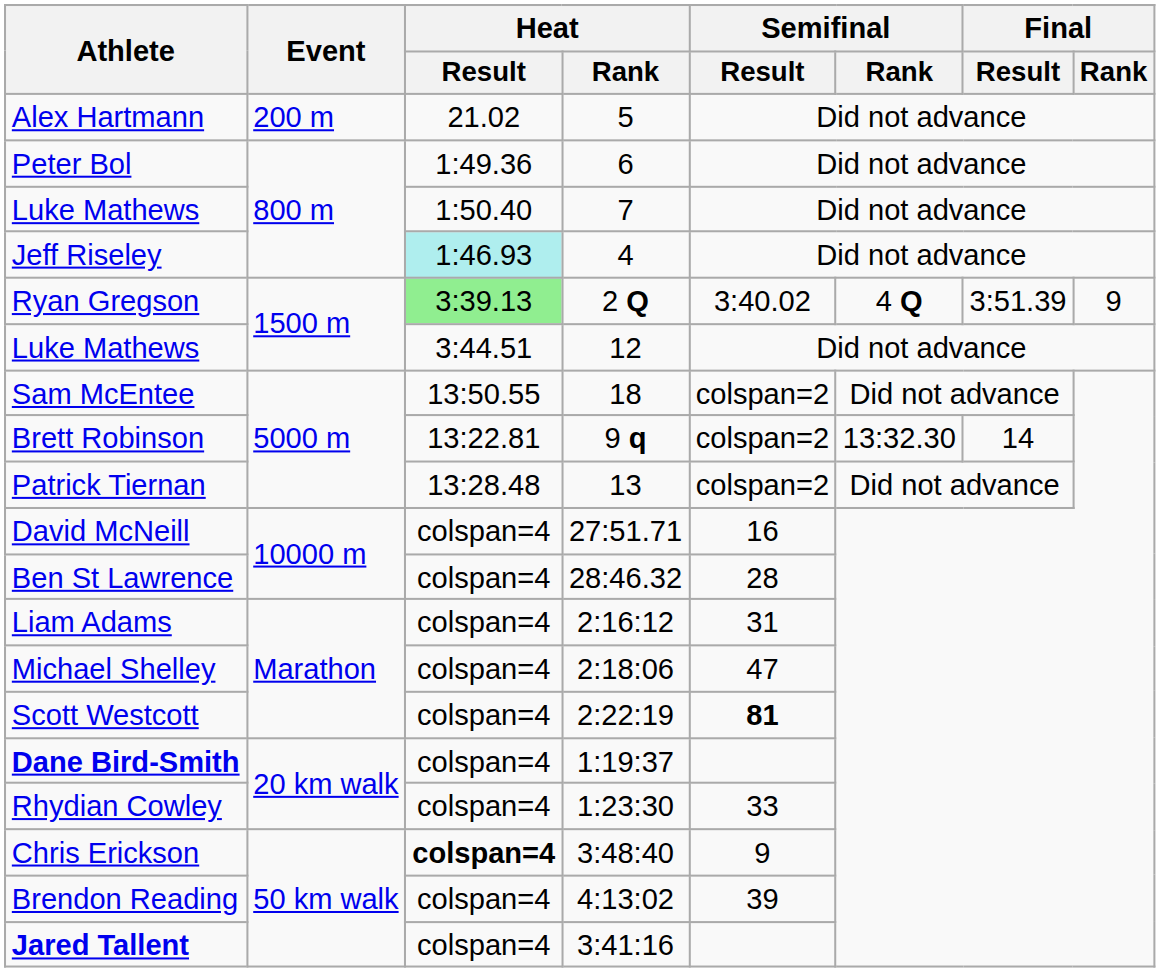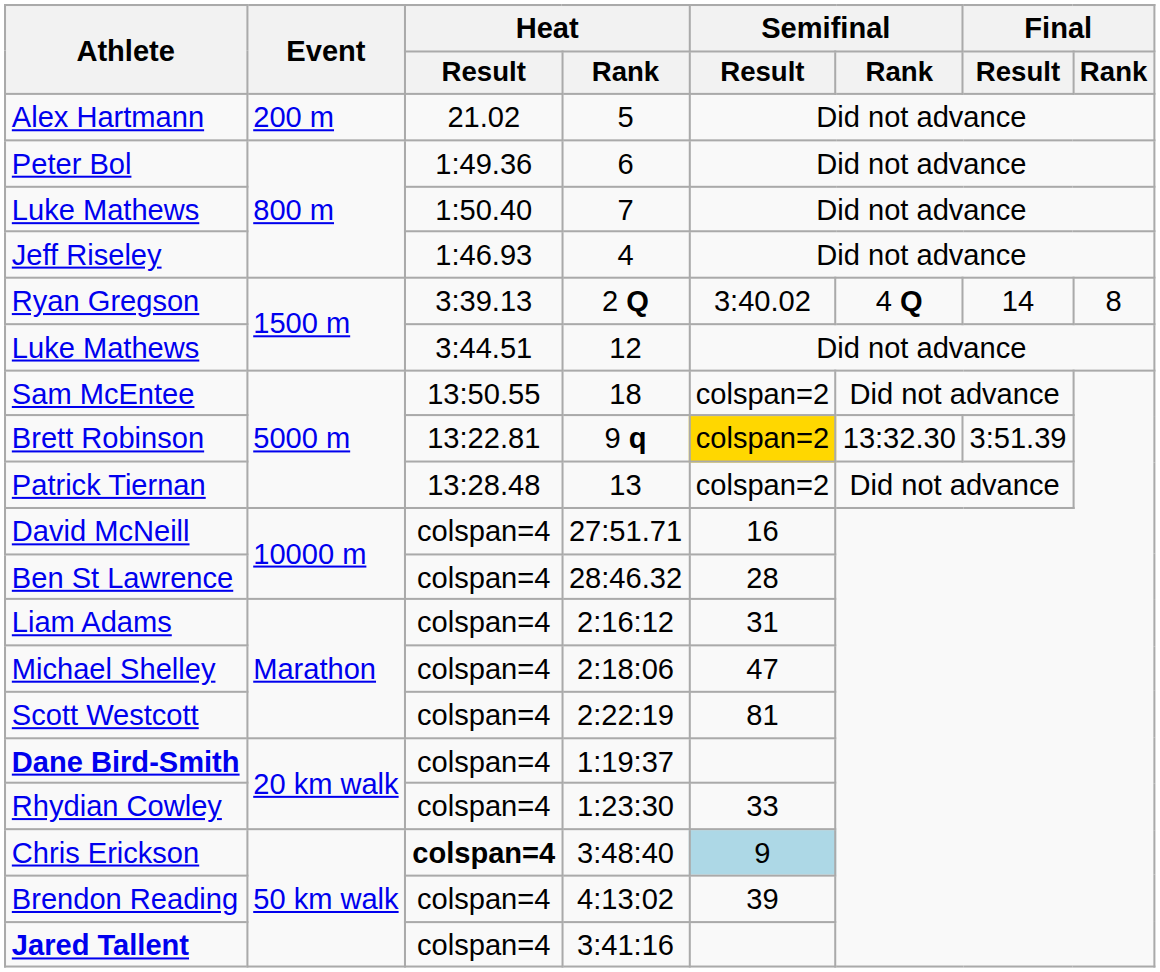(484, 256) paleturquoise background -> (484, 256) no background
(484, 302) lightgreen background -> (484, 302) no background
(1018, 302) 3:51.39 -> (1018, 302) 14
(1114, 302) 9 -> (1114, 302) 8
(762, 439) no background -> (762, 439) gold background
(1018, 439) 14 -> (1018, 439) 3:51.39
(762, 715) bold -> (762, 715) normal
(762, 853) no background -> (762, 853) lightblue background
